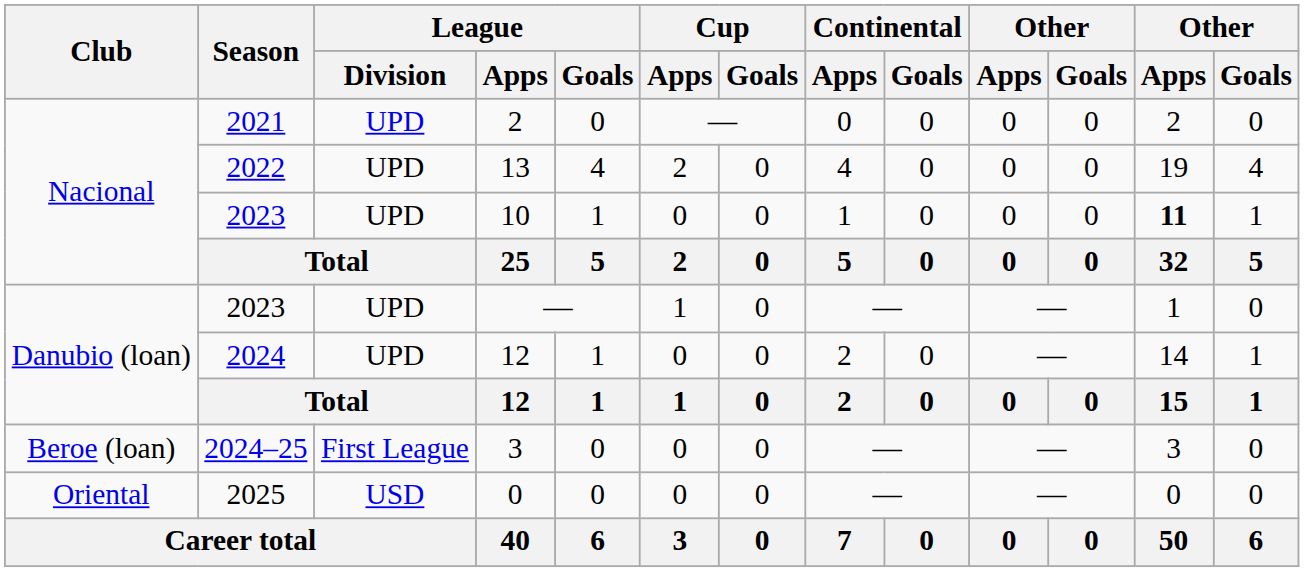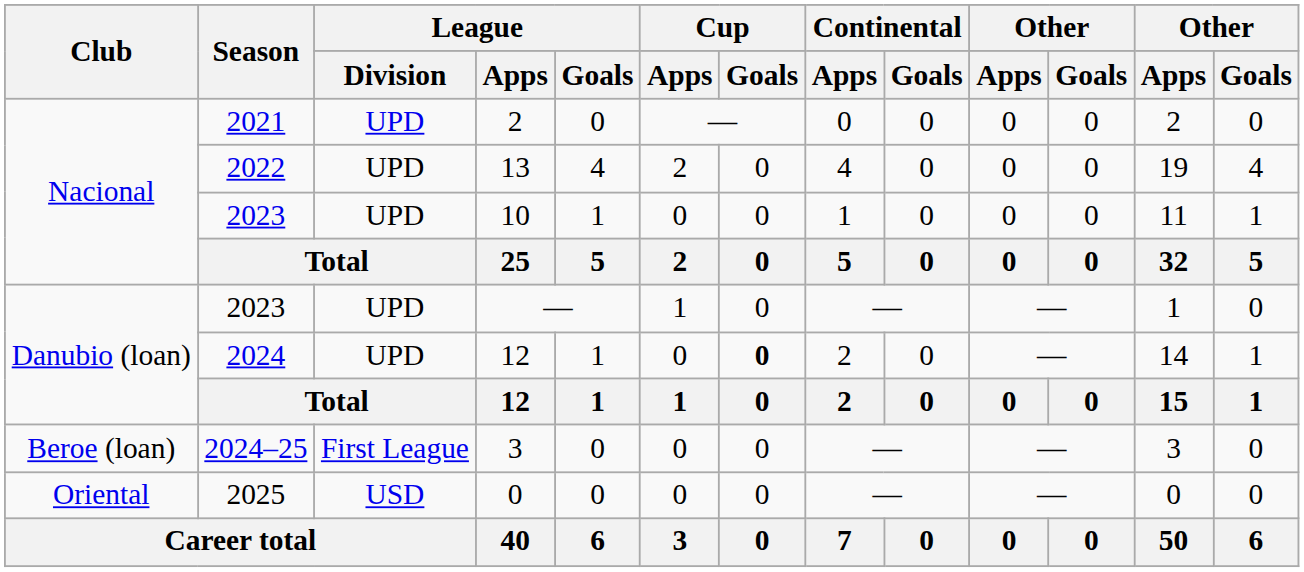(1174, 214) bold -> (1174, 214) normal
(762, 354) normal -> (762, 354) bold
